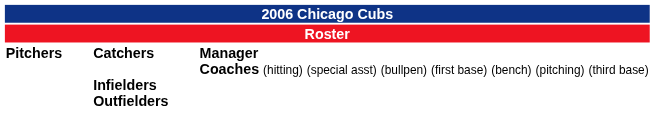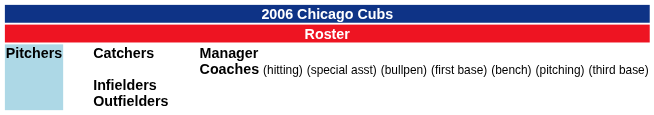(34, 53) no background -> (34, 53) lightblue background
